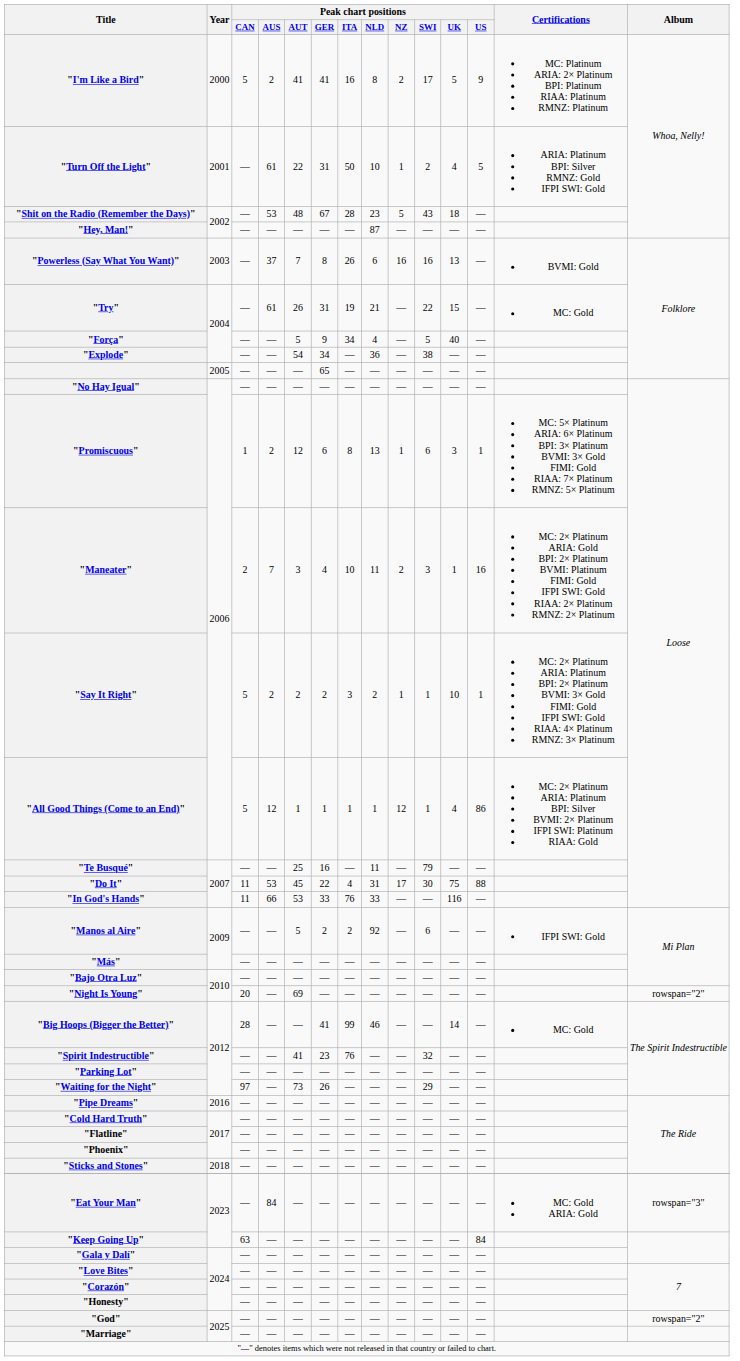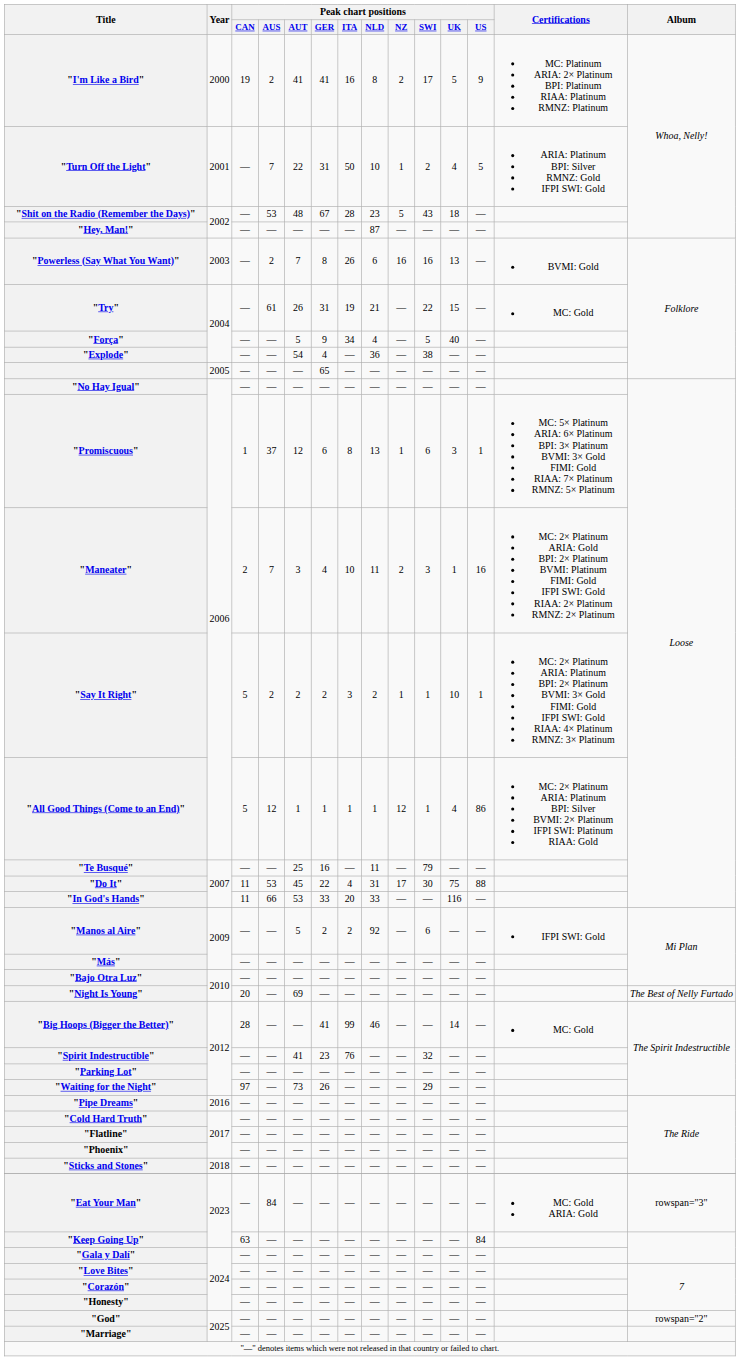(245, 80) 5 -> (245, 80) 19
(271, 166) 61 -> (271, 166) 7
(271, 261) 37 -> (271, 261) 2
(324, 355) 34 -> (324, 355) 4
(271, 451) 2 -> (271, 451) 37
(350, 899) 76 -> (350, 899) 20
(678, 993) rowspan="2" -> (681, 993) The Best of Nelly Furtado
